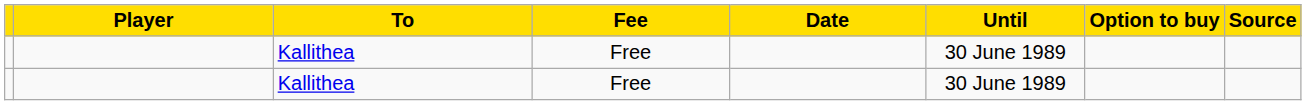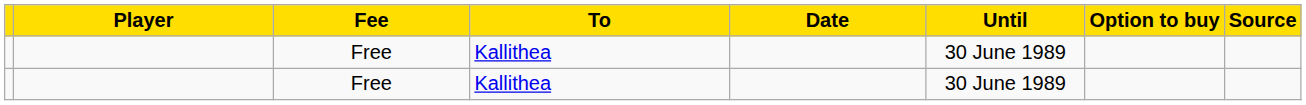columns swapped: (403, 20) <-> (631, 20)
